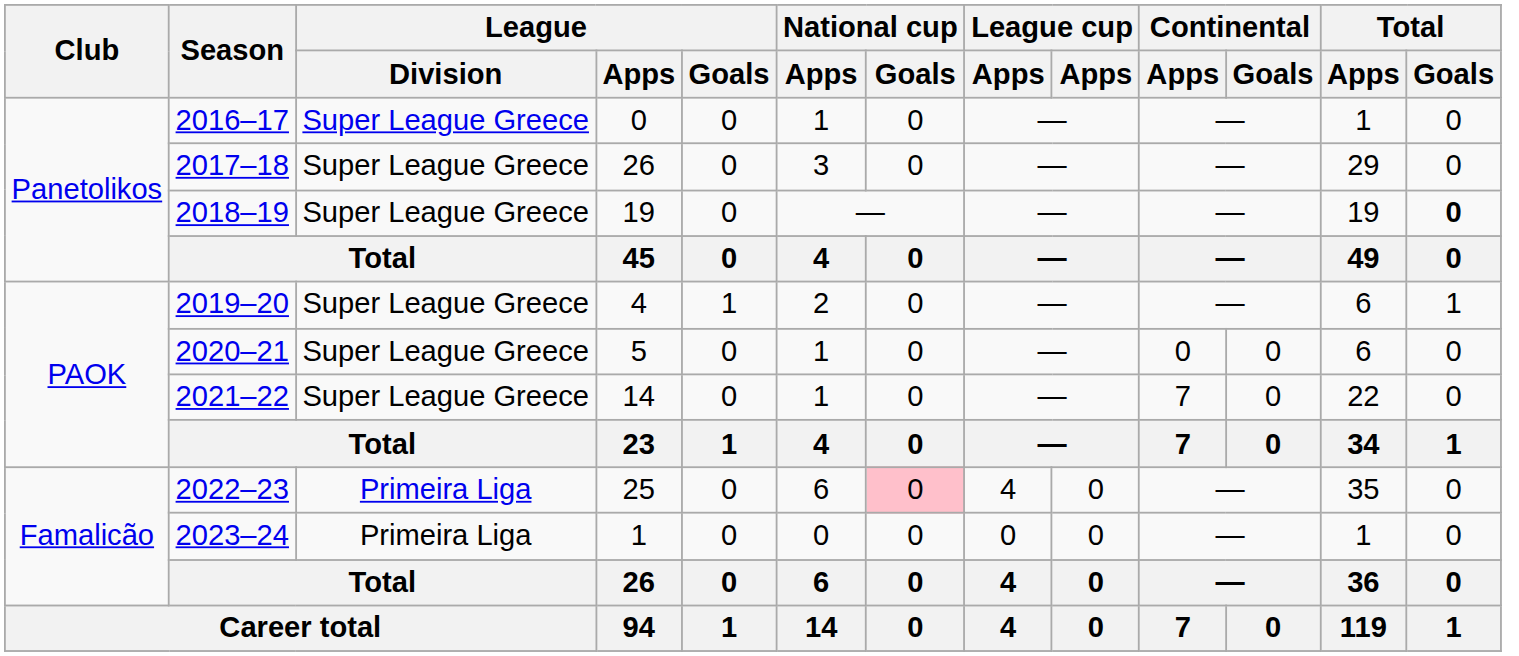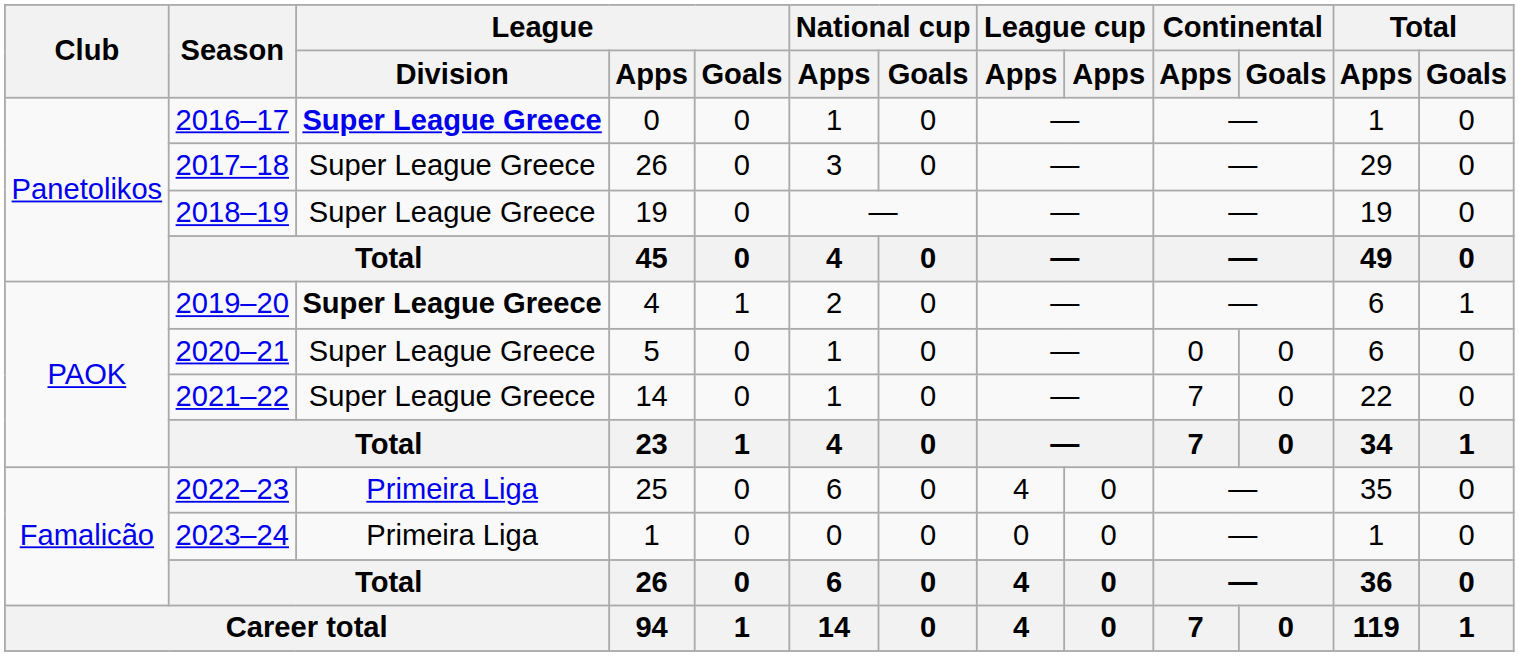(446, 119) normal -> (452, 119) bold
(1454, 212) bold -> (1466, 212) normal
(446, 304) normal -> (452, 304) bold
(915, 489) pink background -> (928, 489) no background
